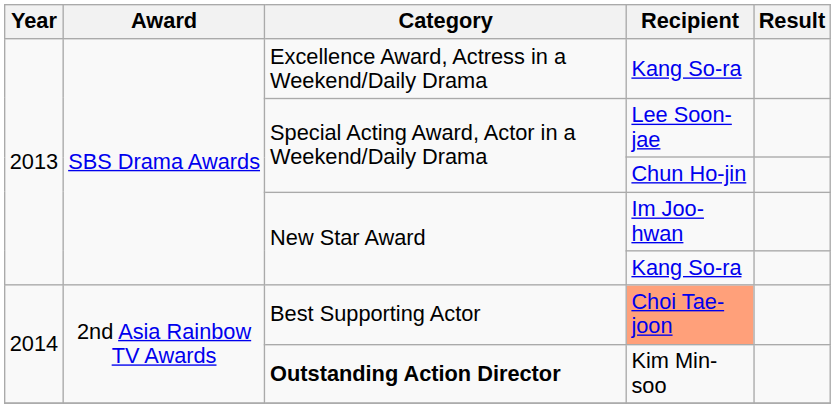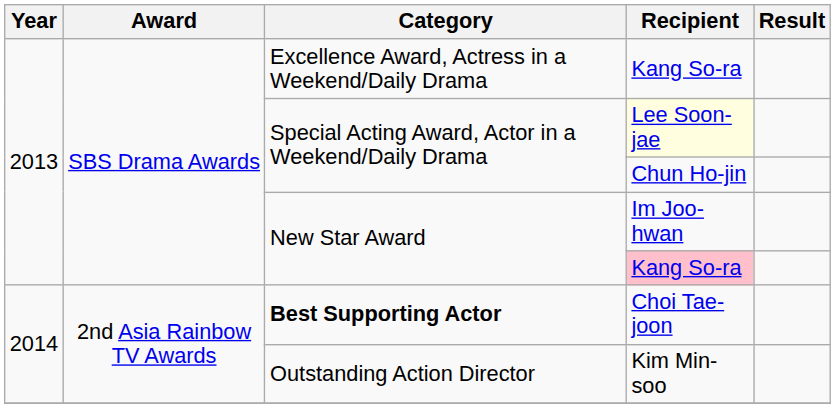(682, 127) no background -> (682, 127) lightyellow background
(686, 267) no background -> (686, 267) pink background
(375, 314) normal -> (386, 314) bold
(678, 314) lightsalmon background -> (678, 314) no background
(415, 373) bold -> (403, 373) normal
